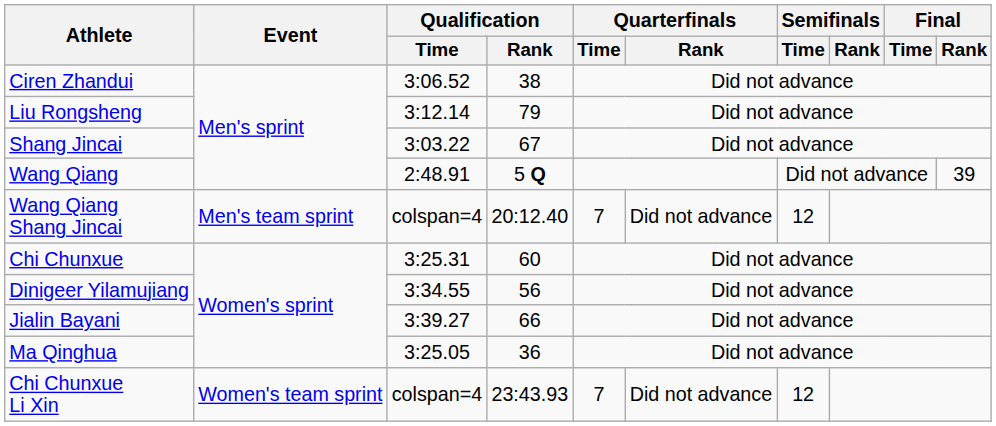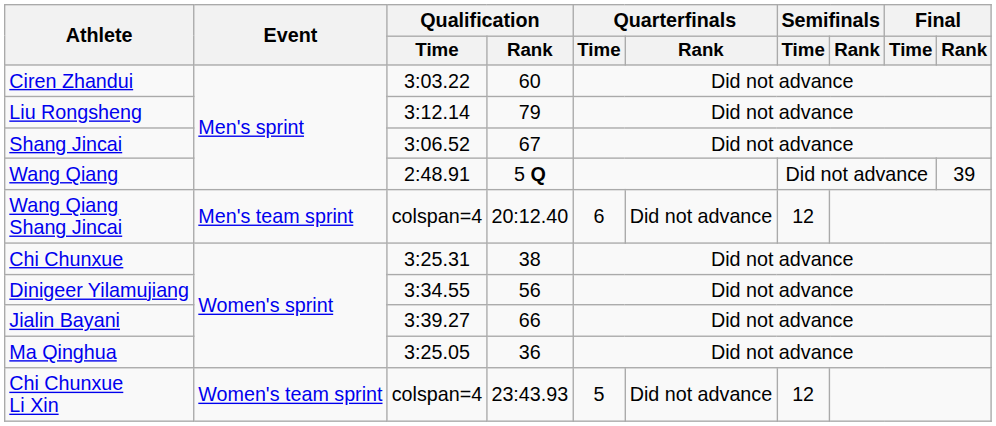(437, 81) 3:06.52 -> (437, 81) 3:03.22
(530, 81) 38 -> (530, 81) 60
(437, 144) 3:03.22 -> (437, 144) 3:06.52
(599, 217) 7 -> (599, 217) 6
(530, 259) 60 -> (530, 259) 38
(599, 395) 7 -> (599, 395) 5
